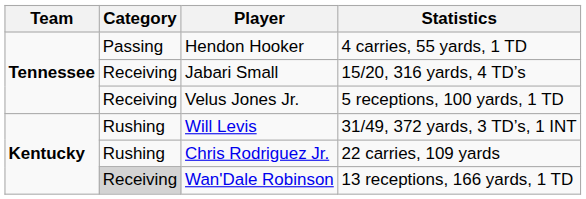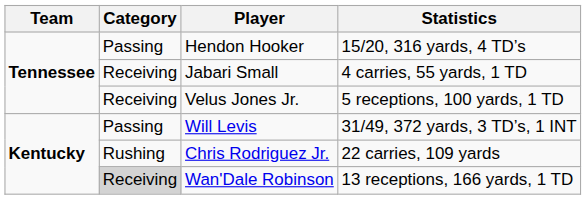(434, 45) 4 carries, 55 yards, 1 TD -> (434, 45) 15/20, 316 yards, 4 TD’s
(434, 72) 15/20, 316 yards, 4 TD’s -> (434, 72) 4 carries, 55 yards, 1 TD
(134, 126) Rushing -> (133, 126) Passing
